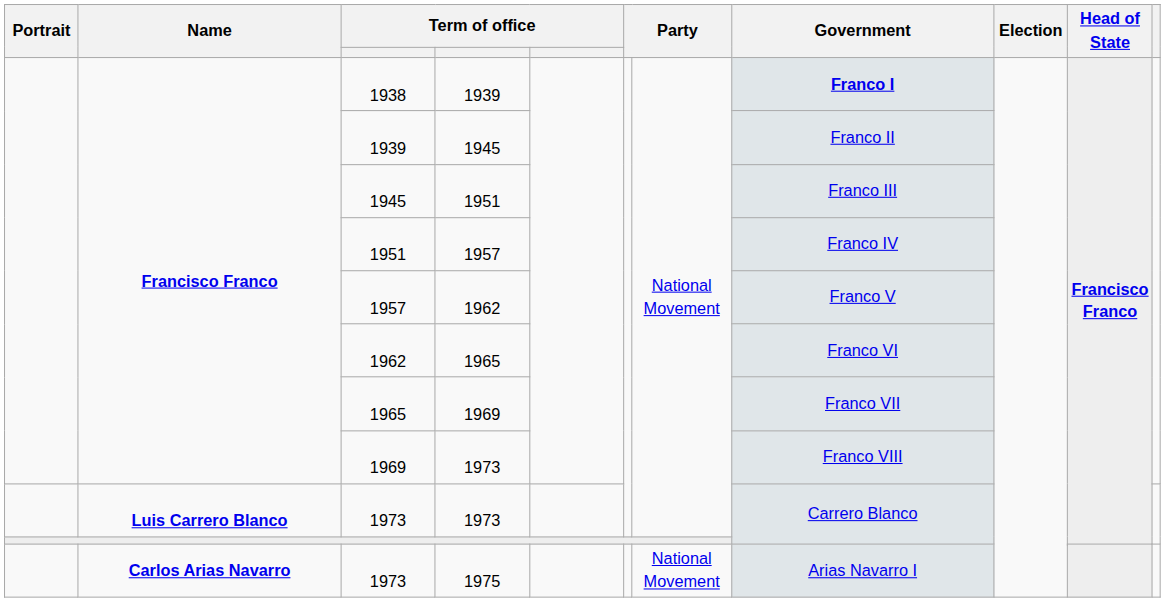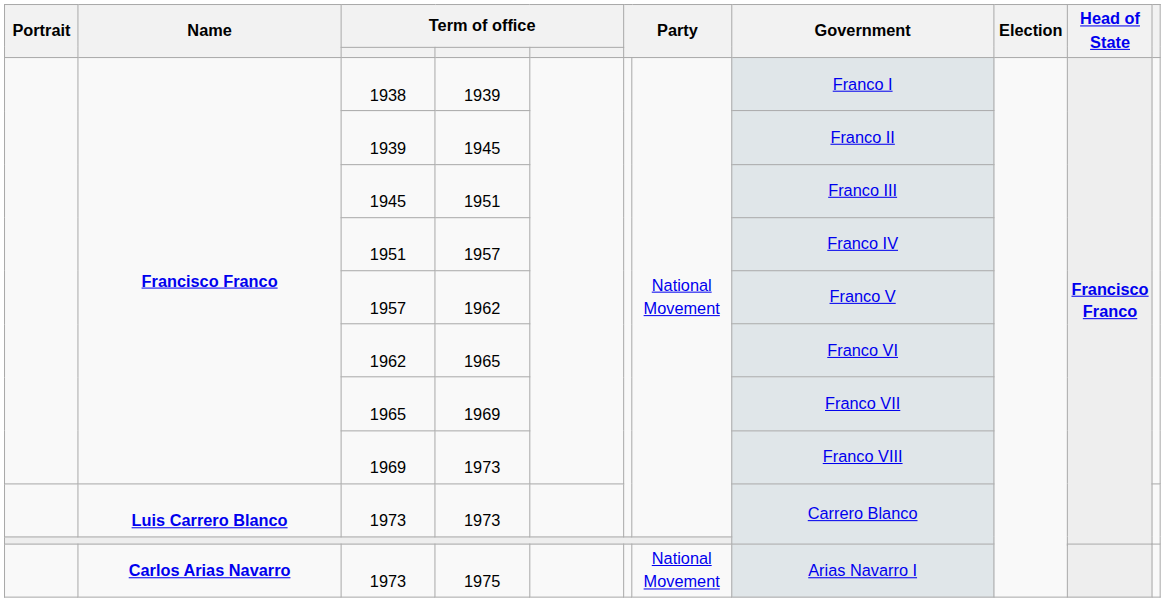(863, 84) bold -> (863, 84) normal
